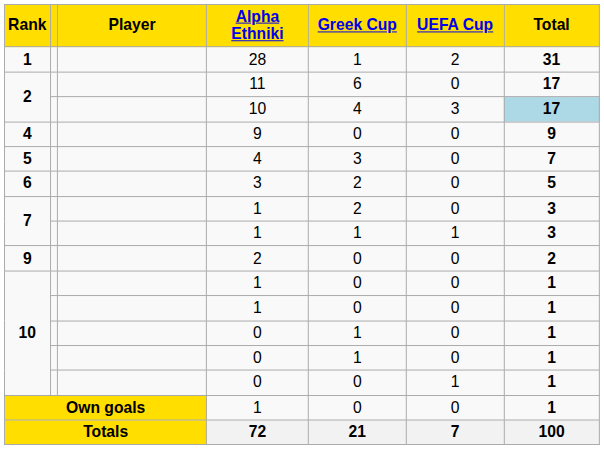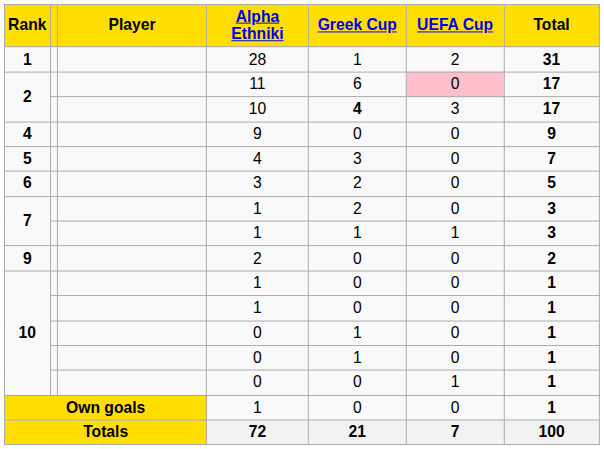(455, 84) no background -> (455, 84) pink background
(357, 109) normal -> (357, 109) bold
(552, 109) lightblue background -> (552, 109) no background
